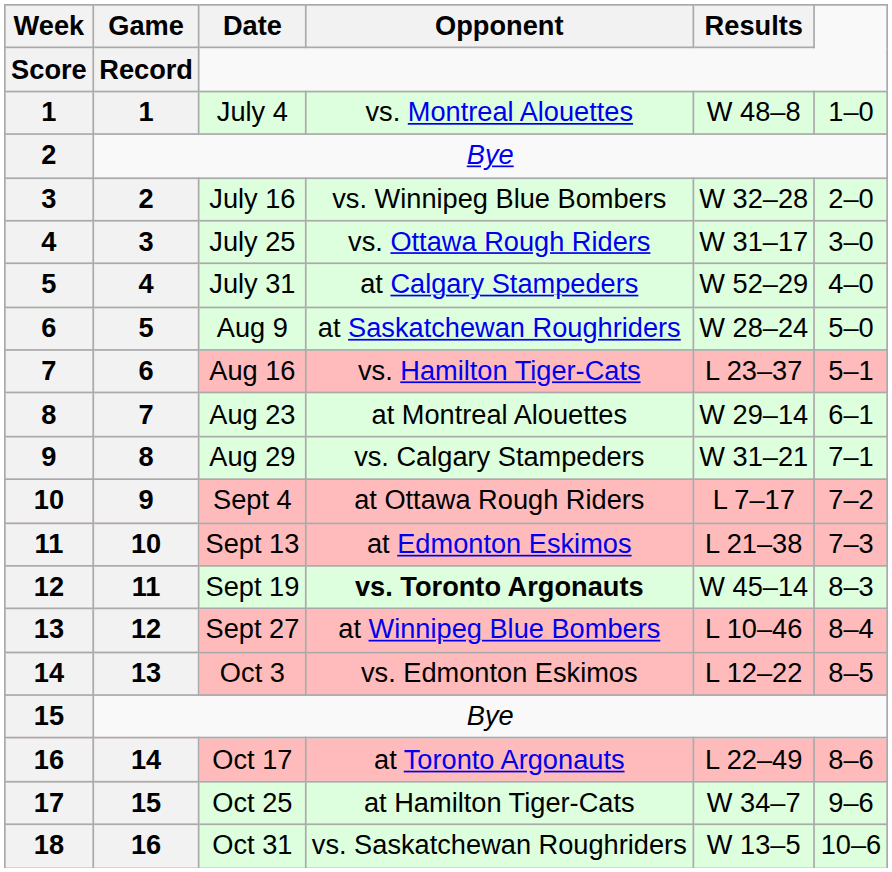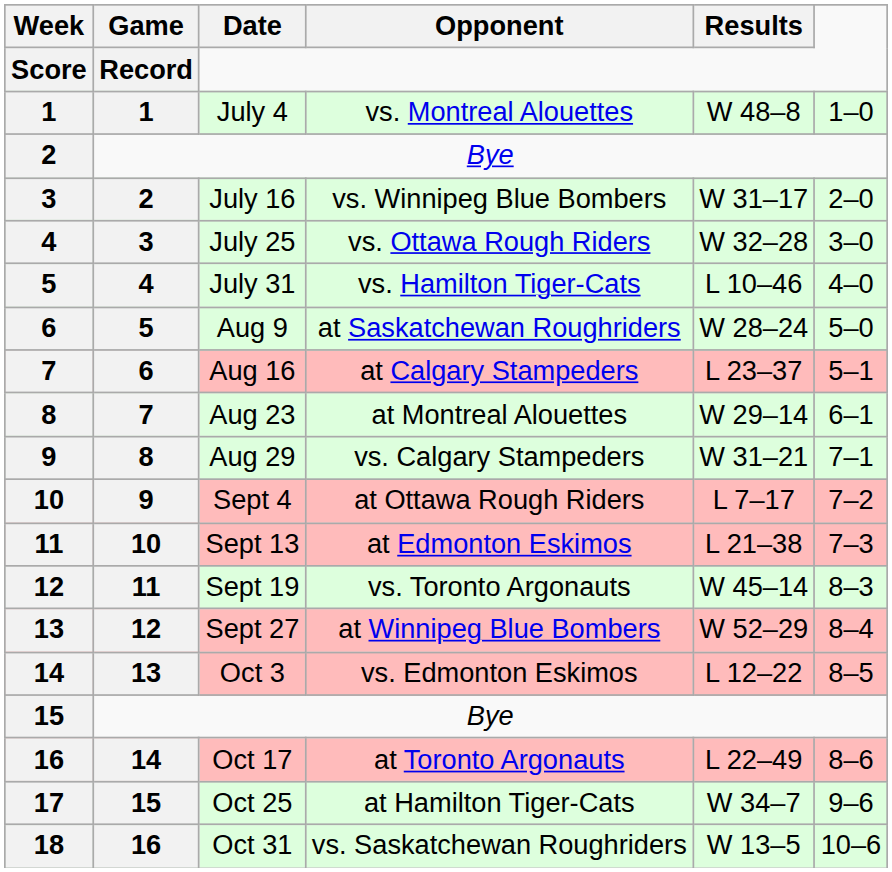(754, 198) W 32–28 -> (754, 198) W 31–17
(754, 241) W 31–17 -> (754, 241) W 32–28
(499, 284) at Calgary Stampeders -> (499, 284) vs. Hamilton Tiger-Cats
(754, 284) W 52–29 -> (754, 284) L 10–46
(499, 371) vs. Hamilton Tiger-Cats -> (499, 371) at Calgary Stampeders
(499, 586) bold -> (499, 586) normal
(754, 629) L 10–46 -> (754, 629) W 52–29
